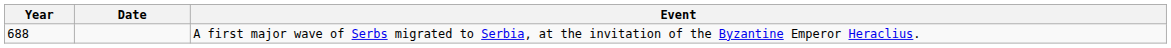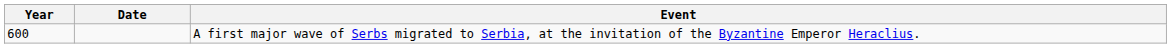(18, 34) 688 -> (18, 34) 600
